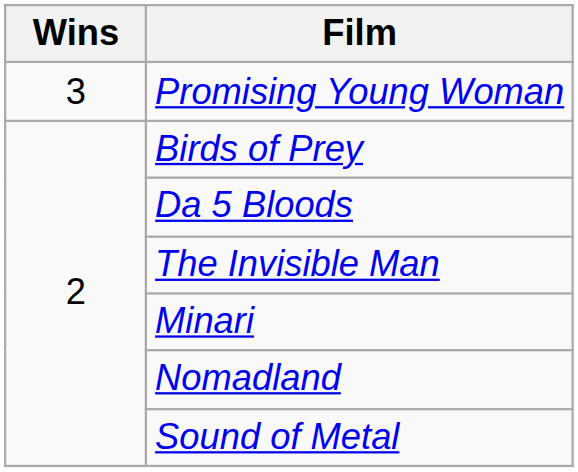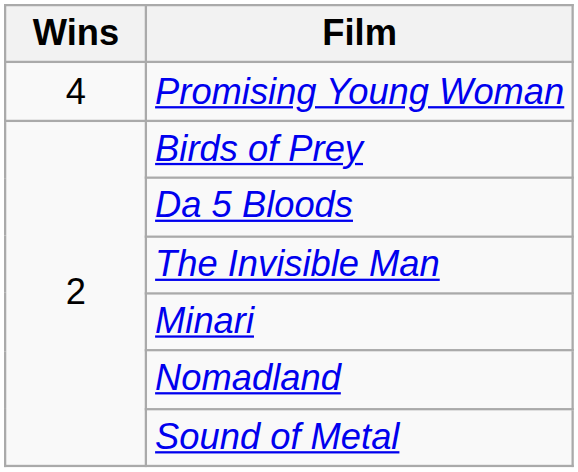(76, 90) 3 -> (76, 90) 4
